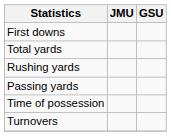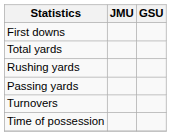rows swapped: (32, 121) <-> (56, 103)
